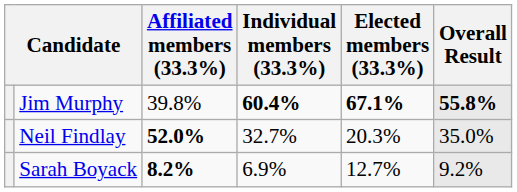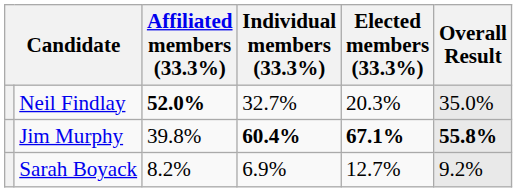rows swapped: (71, 102) <-> (72, 135)
(171, 169) bold -> (169, 169) normal
